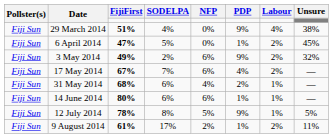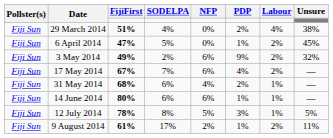(243, 29) 9% -> (243, 29) 2%
(243, 112) 9% -> (243, 112) 3%
